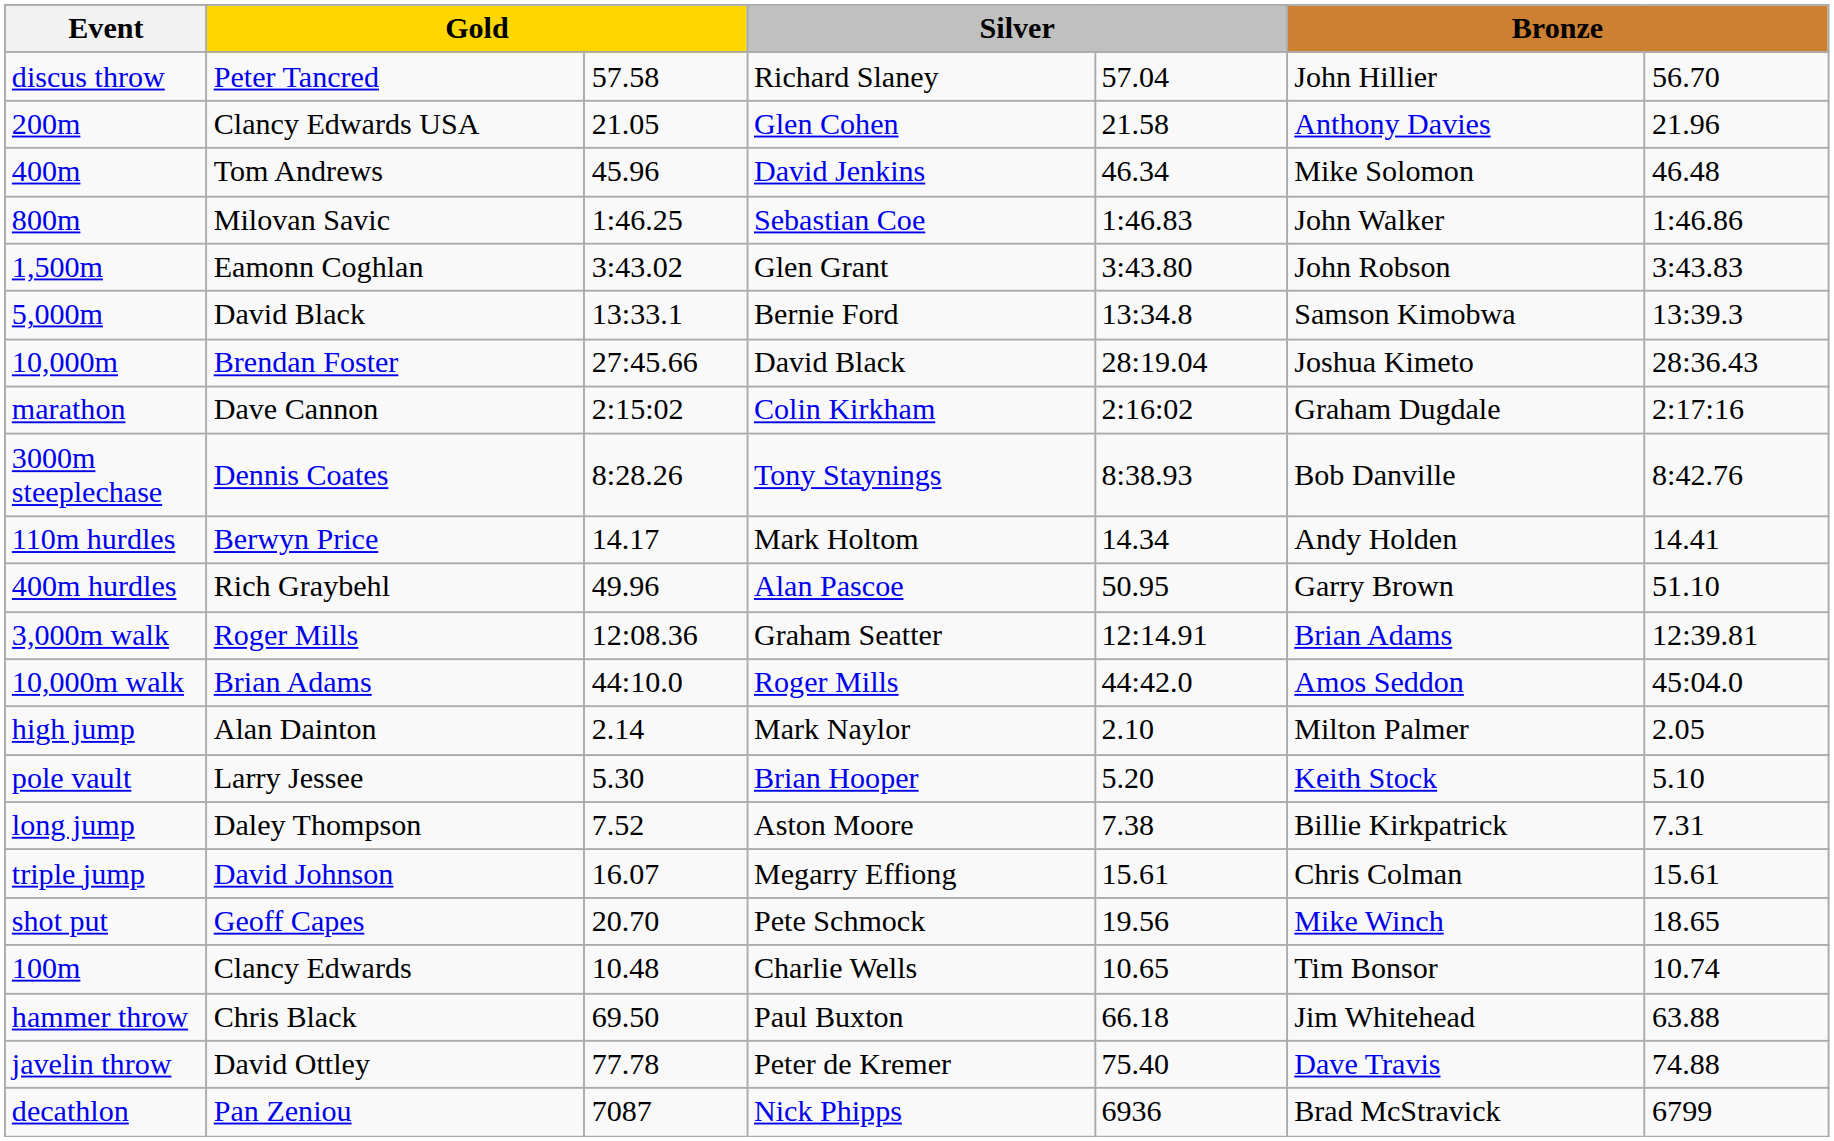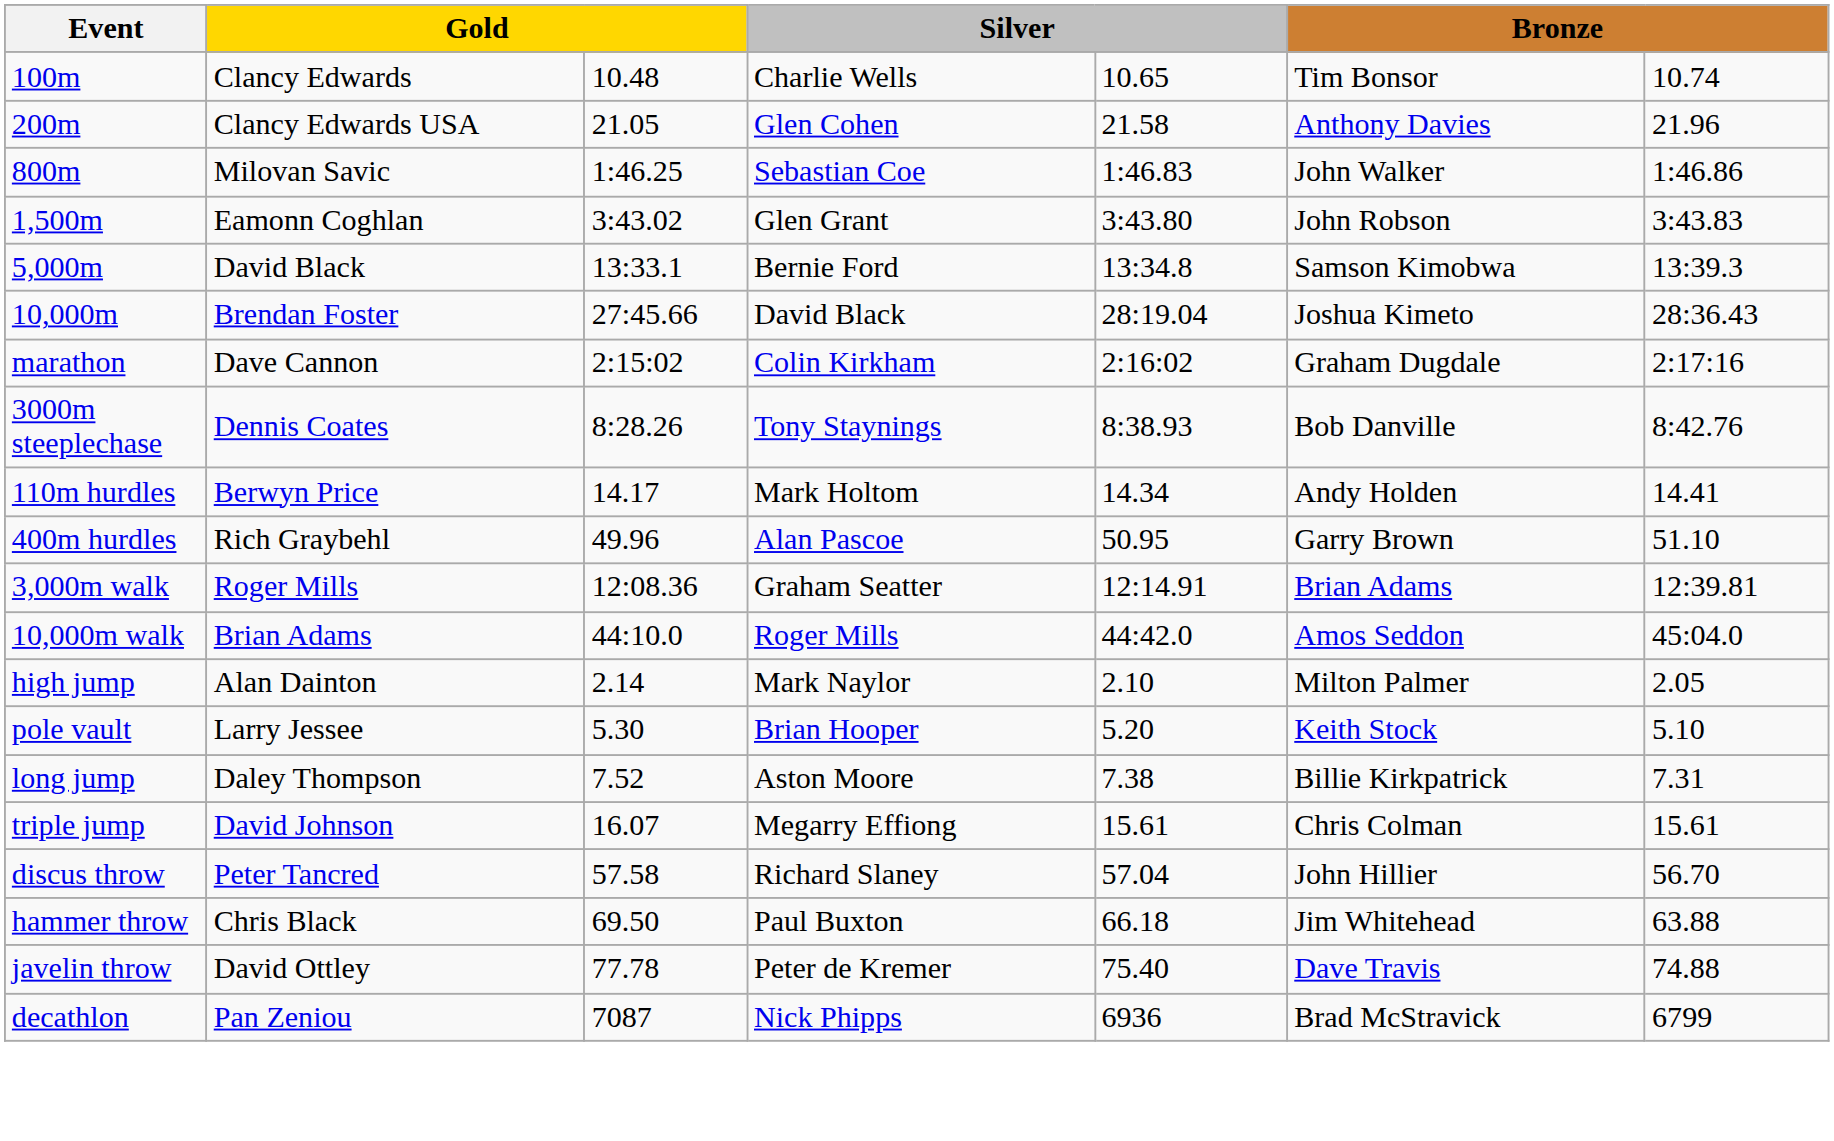rows swapped: (46, 968) <-> (88, 76)
- row: (46, 171)
- row: (60, 920)
